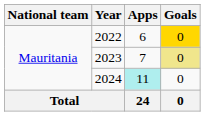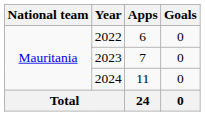(180, 36) gold background -> (180, 36) no background
(180, 57) khaki background -> (180, 57) no background
(143, 79) paleturquoise background -> (143, 79) no background
